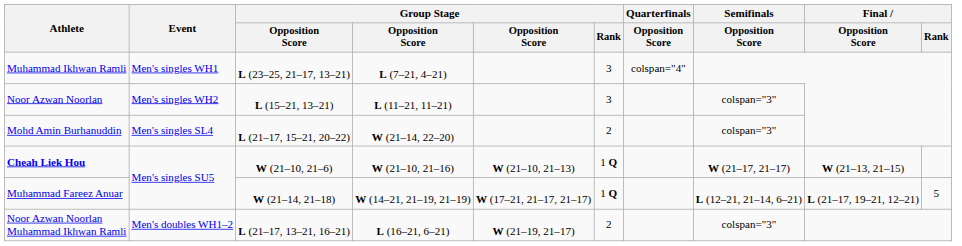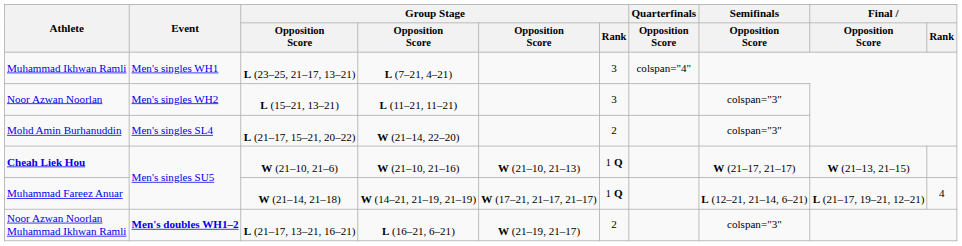(936, 193) 5 -> (942, 193) 4
(182, 225) normal -> (185, 225) bold
